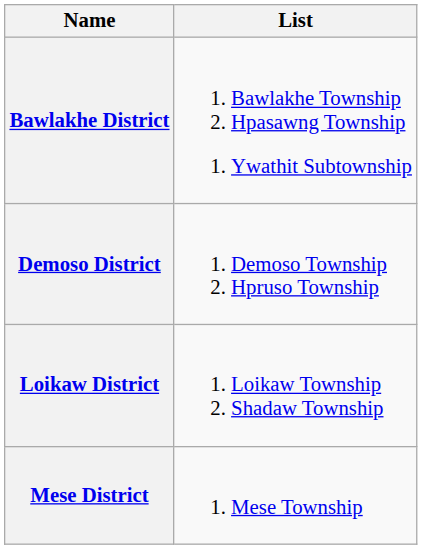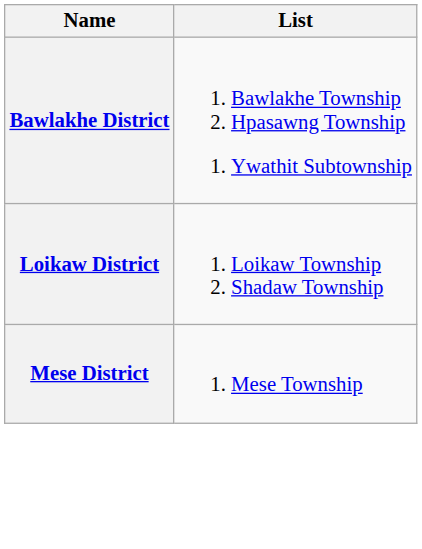- row: (89, 263)
